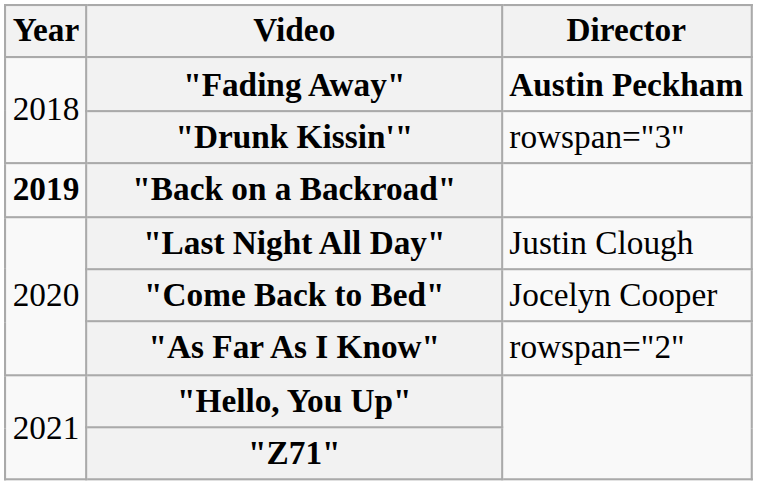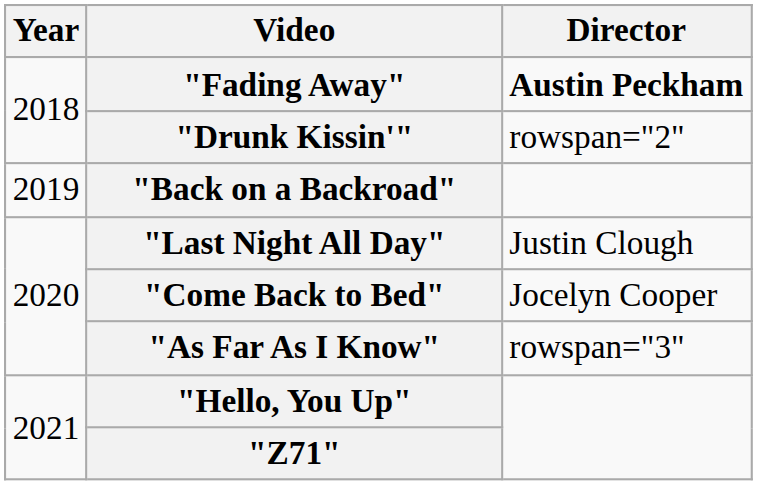(597, 136) rowspan="3" -> (597, 136) rowspan="2"
(46, 189) bold -> (46, 189) normal
(597, 347) rowspan="2" -> (597, 347) rowspan="3"
